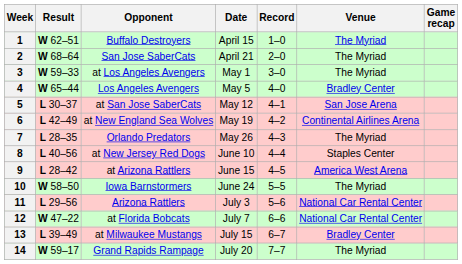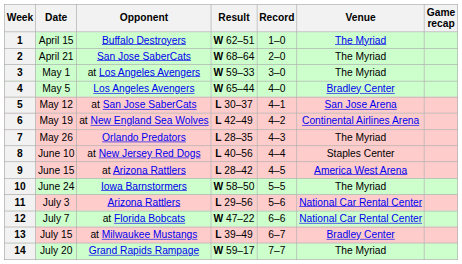columns swapped: (236, 18) <-> (58, 18)
